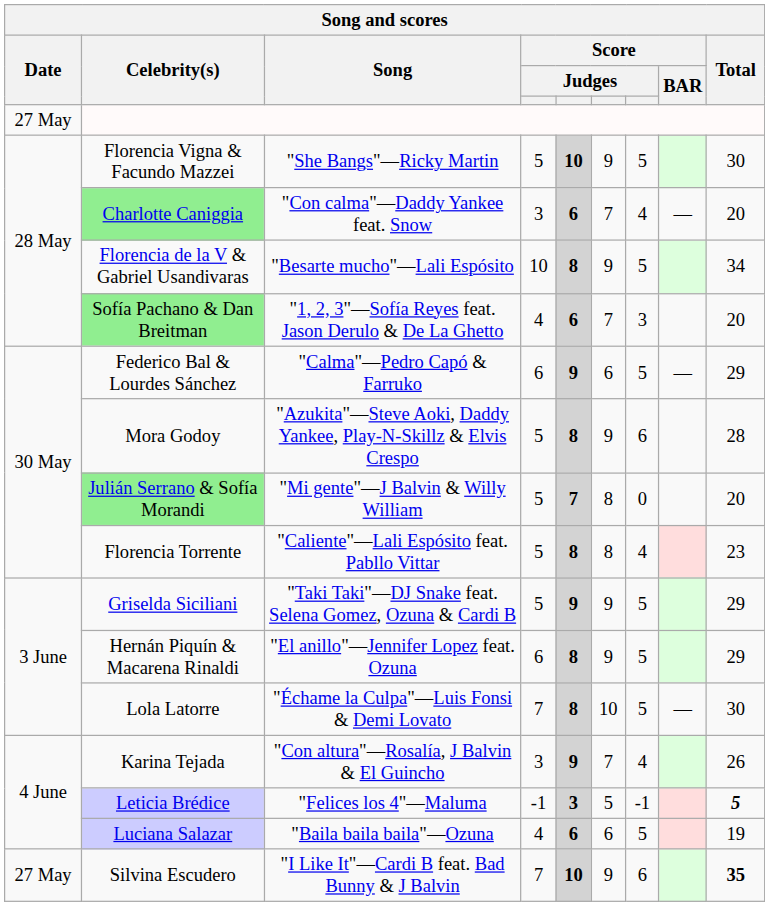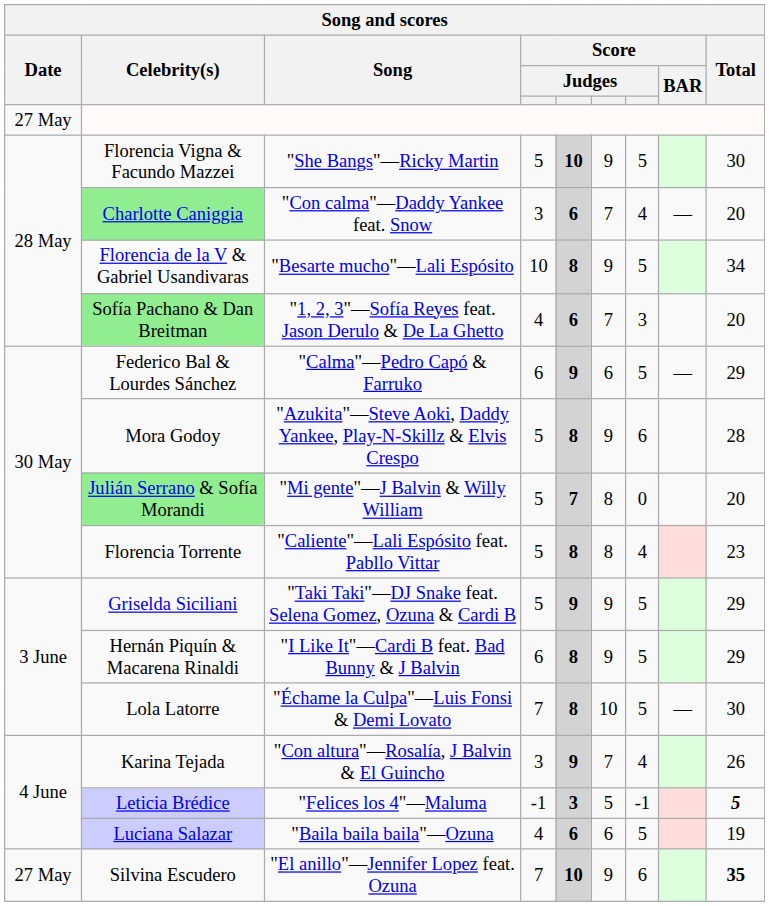(393, 656) "El anillo"—Jennifer Lopez feat. Ozuna -> (393, 656) "I Like It"—Cardi B feat. Bad Bunny & J Balvin
(393, 875) "I Like It"—Cardi B feat. Bad Bunny & J Balvin -> (393, 875) "El anillo"—Jennifer Lopez feat. Ozuna
